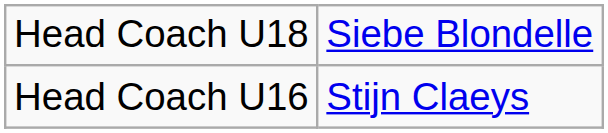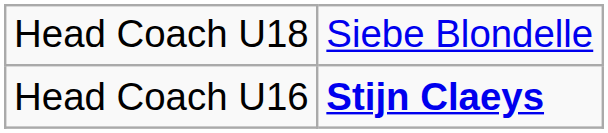(428, 95) normal -> (435, 95) bold
